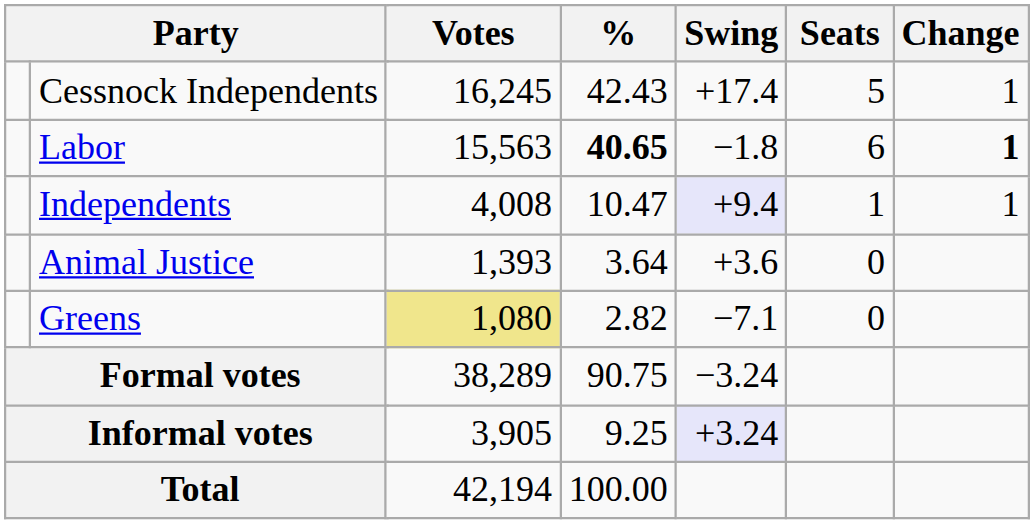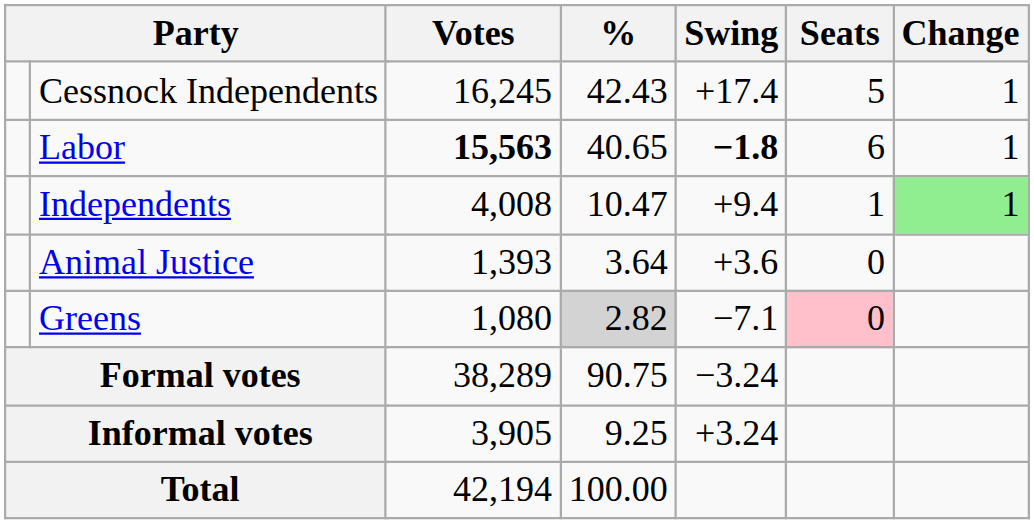(503, 147) normal -> (503, 147) bold
(627, 147) bold -> (627, 147) normal
(746, 147) normal -> (746, 147) bold
(1010, 147) bold -> (1010, 147) normal
(746, 204) lavender background -> (746, 204) no background
(1010, 204) no background -> (1010, 204) lightgreen background
(512, 318) khaki background -> (512, 318) no background
(636, 318) no background -> (636, 318) lightgrey background
(876, 318) no background -> (876, 318) pink background
(737, 432) lavender background -> (737, 432) no background
